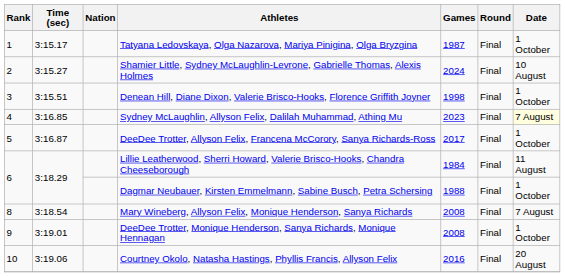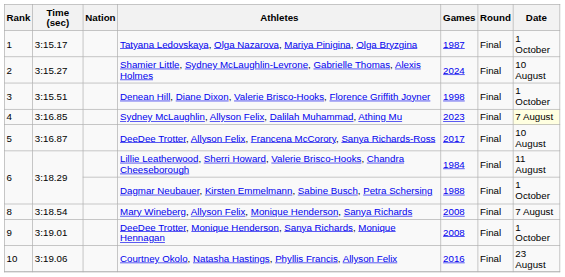(533, 138) 1 October -> (530, 138) 10 August
(530, 259) 20 August -> (530, 259) 23 August
